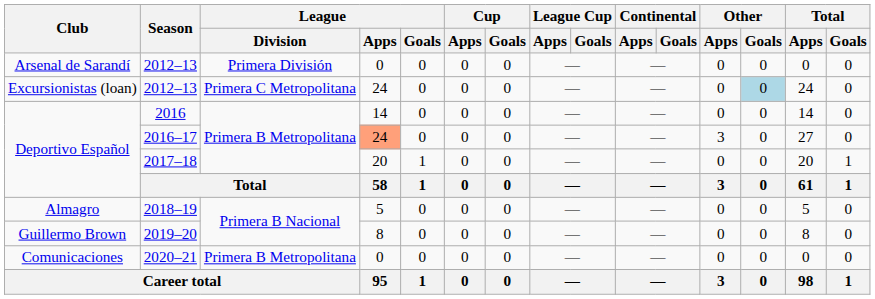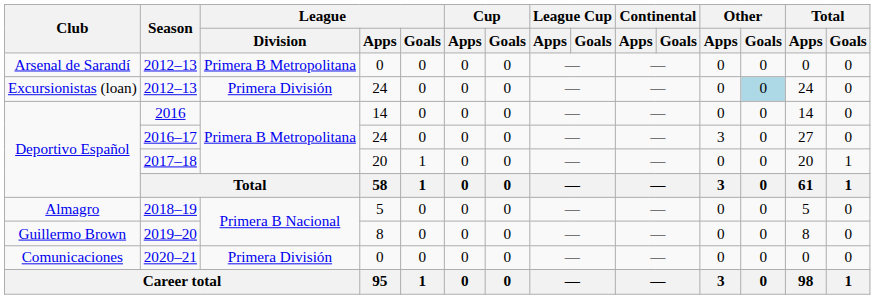(280, 64) Primera División -> (280, 64) Primera B Metropolitana
(280, 88) Primera C Metropolitana -> (280, 88) Primera División
(380, 137) lightsalmon background -> (380, 137) no background
(280, 257) Primera B Metropolitana -> (280, 257) Primera División
